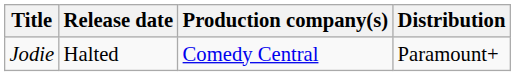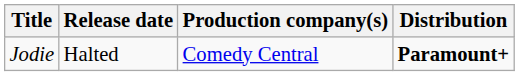(448, 53) normal -> (453, 53) bold
